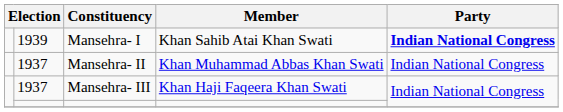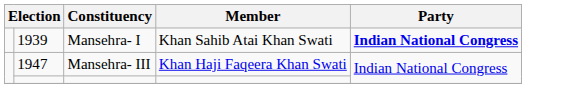- row: (107, 64)
(32, 87) 1937 -> (32, 64) 1947
